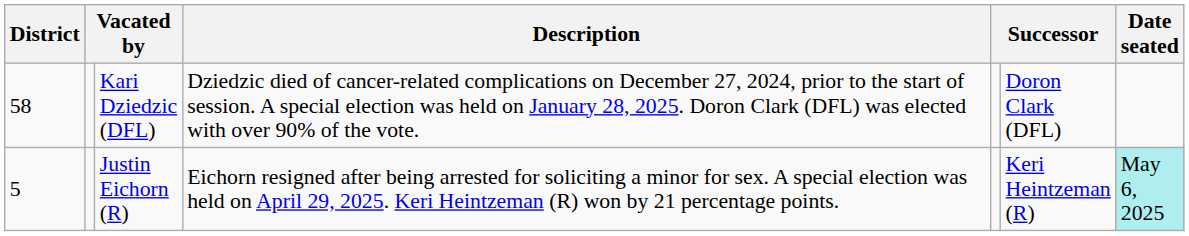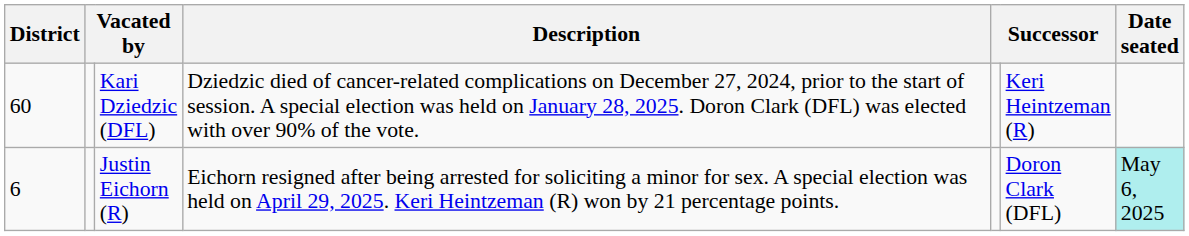(21, 105) 58 -> (21, 105) 60
(1033, 105) Doron Clark (DFL) -> (1058, 105) Keri Heintzeman (R)
(15, 188) 5 -> (15, 188) 6
(1058, 188) Keri Heintzeman (R) -> (1033, 188) Doron Clark (DFL)
